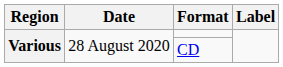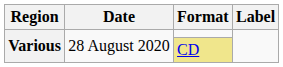(188, 49) no background -> (188, 49) khaki background
